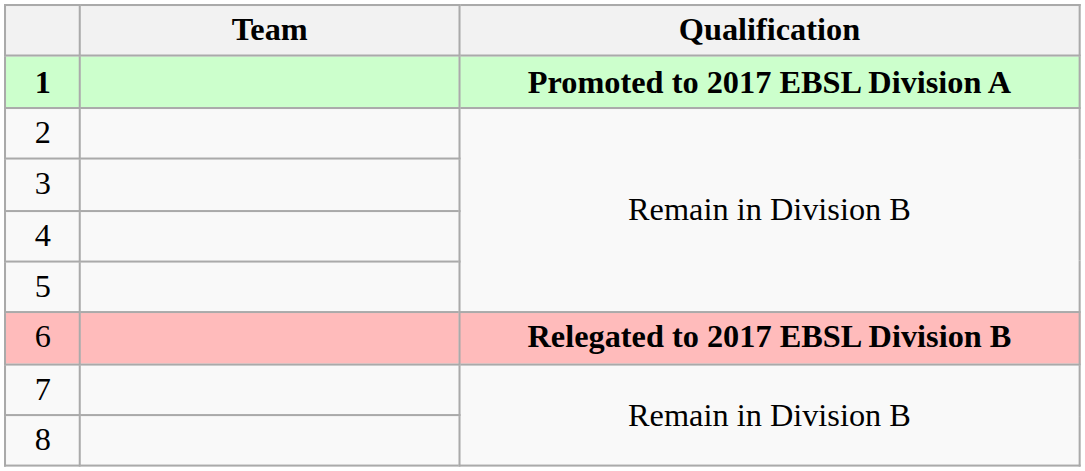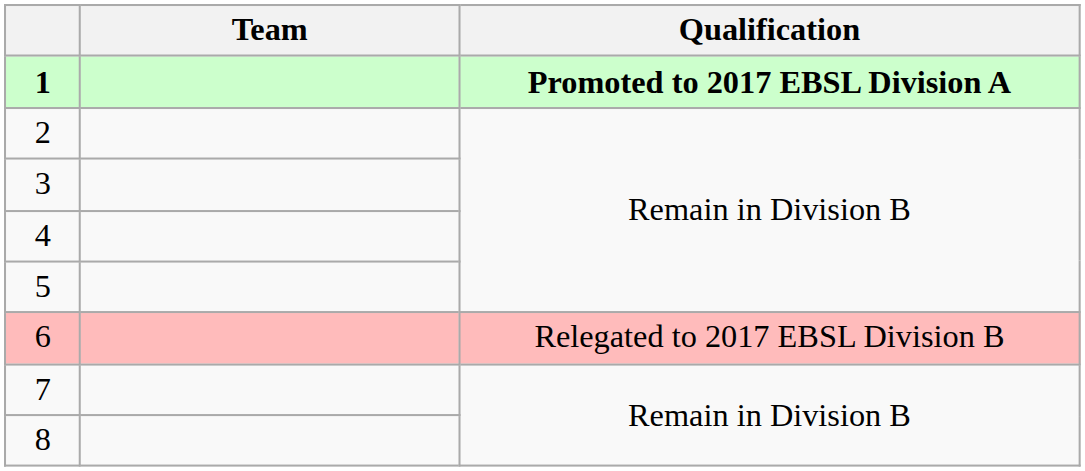(769, 337) bold -> (769, 337) normal
